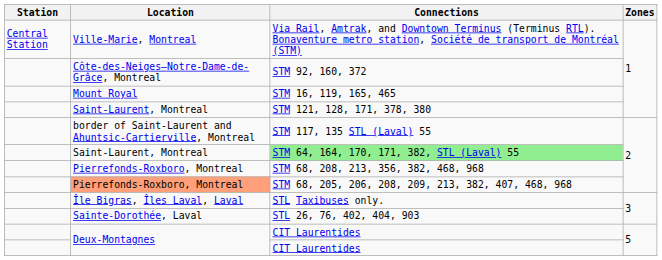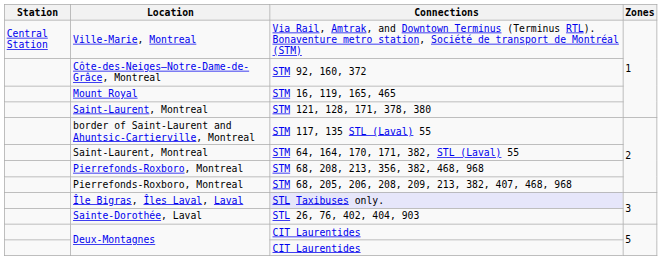(396, 153) lightgreen background -> (396, 153) no background
(158, 184) lightsalmon background -> (158, 184) no background
(328, 200) no background -> (328, 200) lavender background
